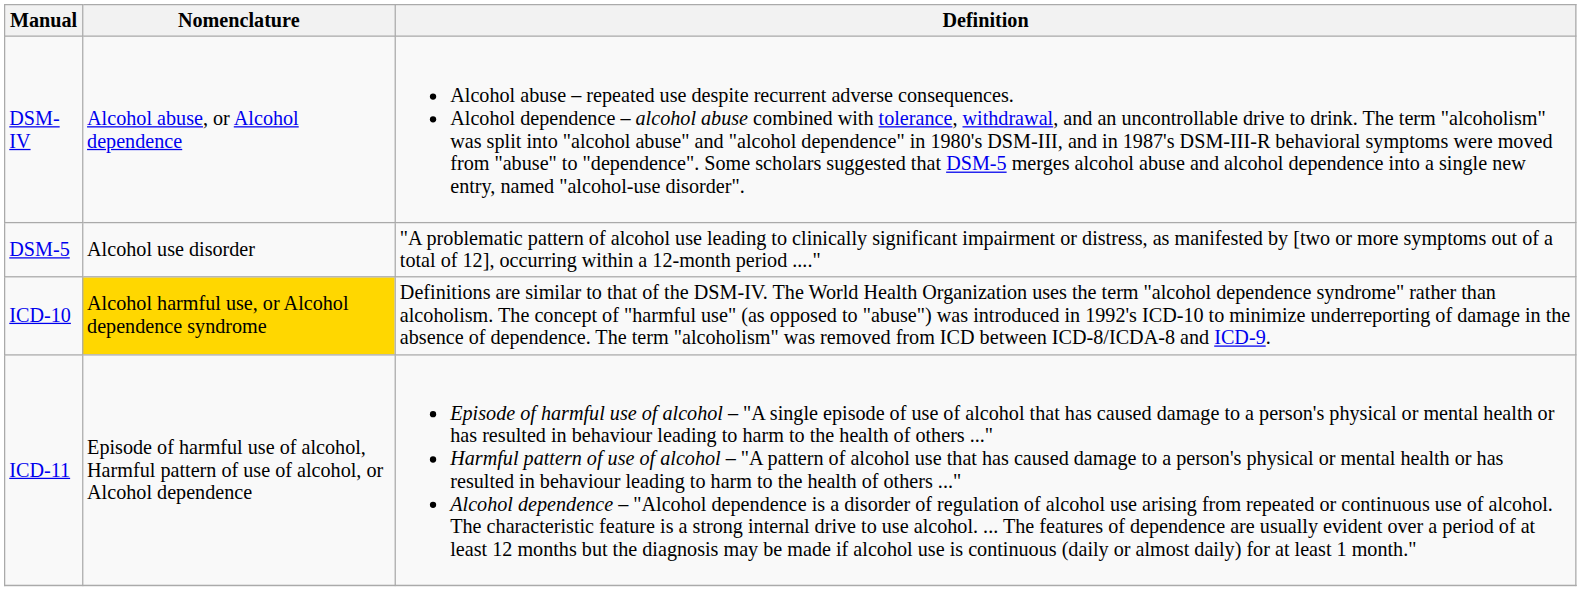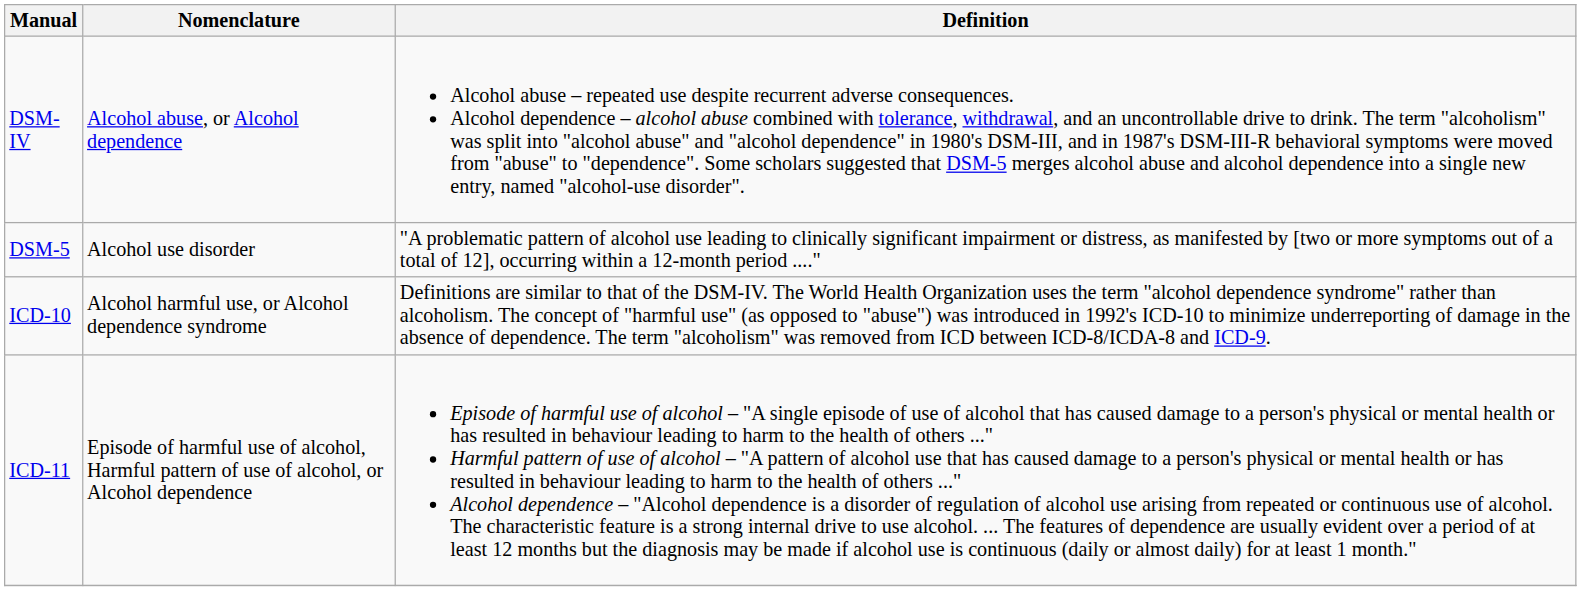(218, 315) gold background -> (218, 315) no background
